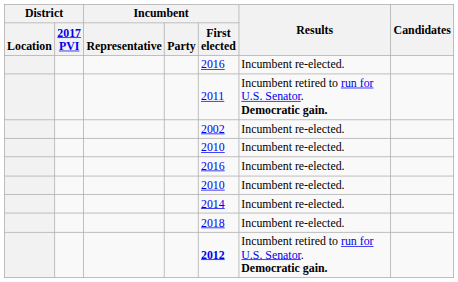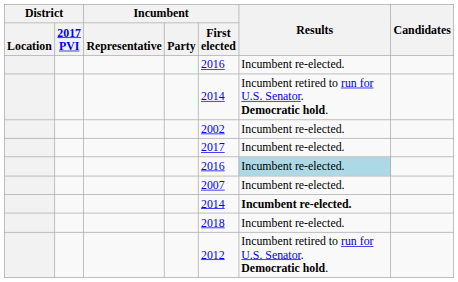(213, 96) 2011 -> (213, 96) 2014
(307, 96) Incumbent retired to run for U.S. Senator. Democratic gain. -> (307, 96) Incumbent retired to run for U.S. Senator. Democratic hold.
(213, 147) 2010 -> (213, 147) 2017
(293, 166) no background -> (293, 166) lightblue background
(213, 185) 2010 -> (213, 185) 2007
(293, 204) normal -> (296, 204) bold
(213, 254) bold -> (213, 254) normal
(307, 254) Incumbent retired to run for U.S. Senator. Democratic gain. -> (307, 254) Incumbent retired to run for U.S. Senator. Democratic hold.
